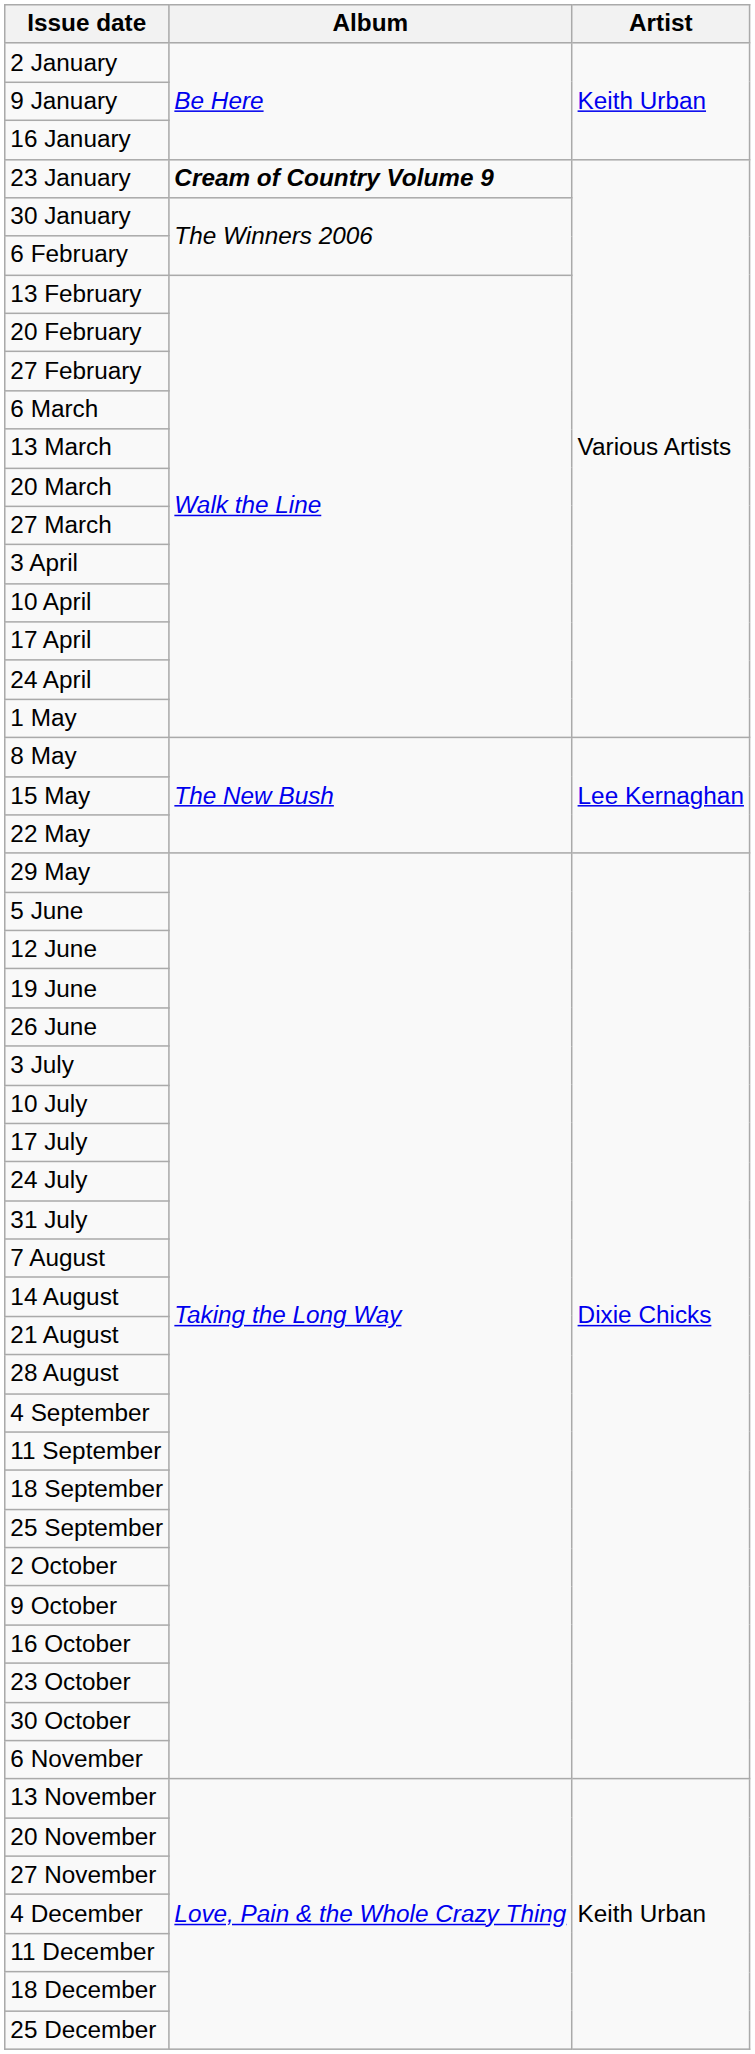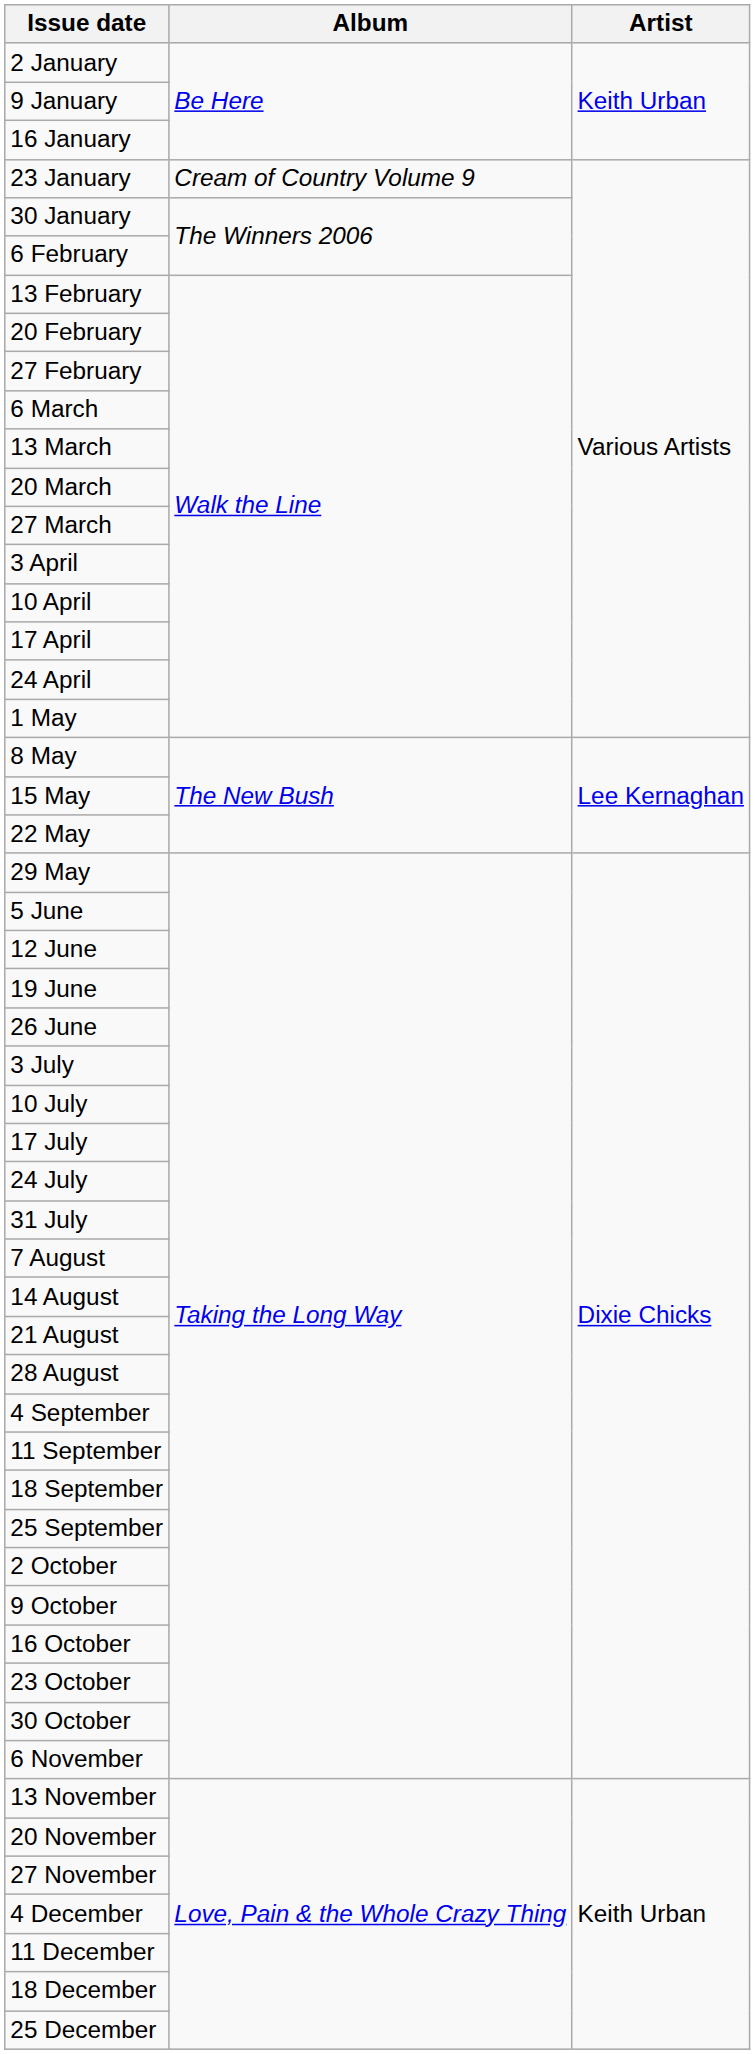(334, 178) bold -> (325, 178) normal
